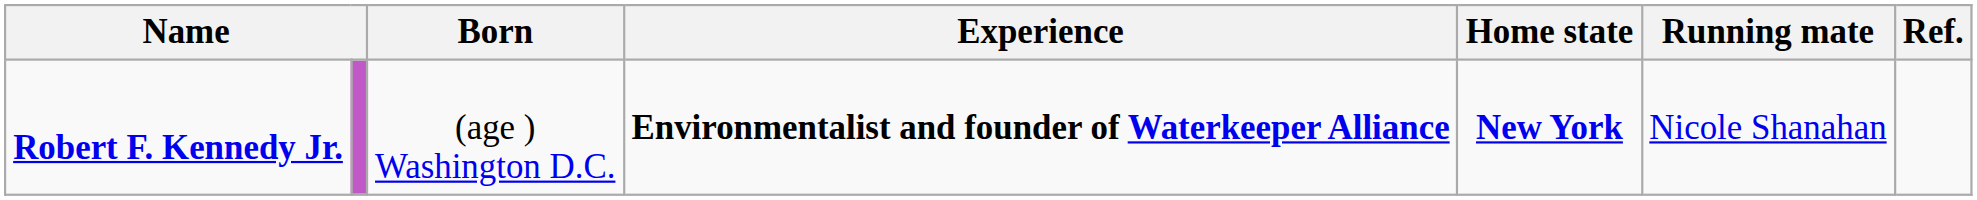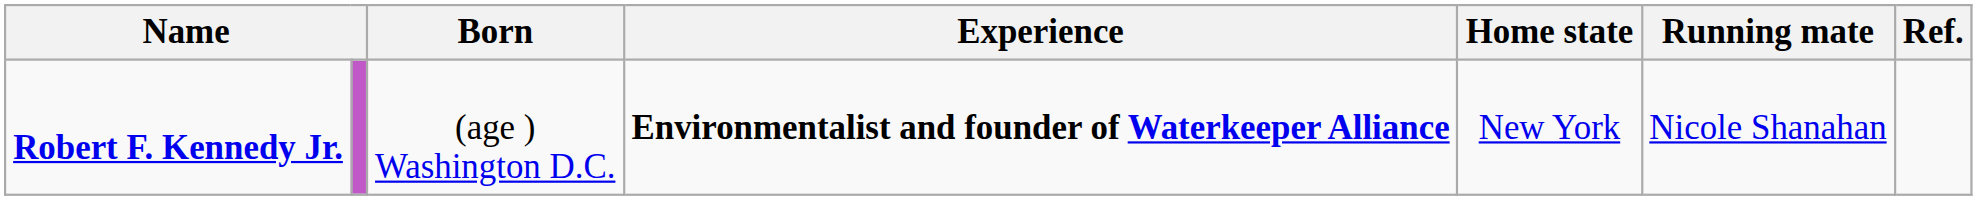(1549, 126) bold -> (1549, 126) normal
